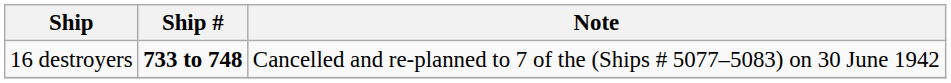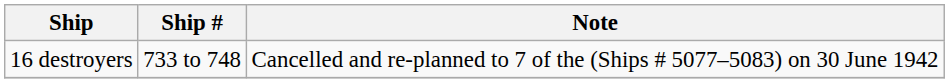(193, 58) bold -> (192, 58) normal
